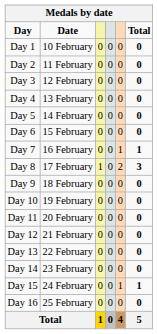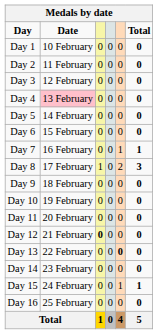(68, 98) no background -> (68, 98) pink background
(100, 235) normal -> (100, 235) bold
(120, 252) normal -> (120, 252) bold
